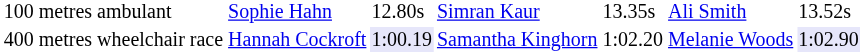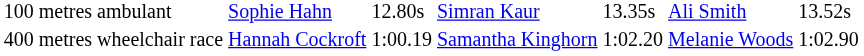(402, 39) lavender background -> (402, 39) no background
(829, 39) lavender background -> (829, 39) no background
